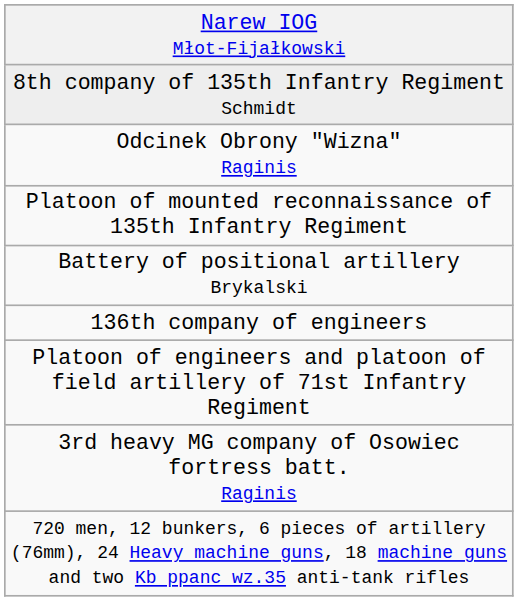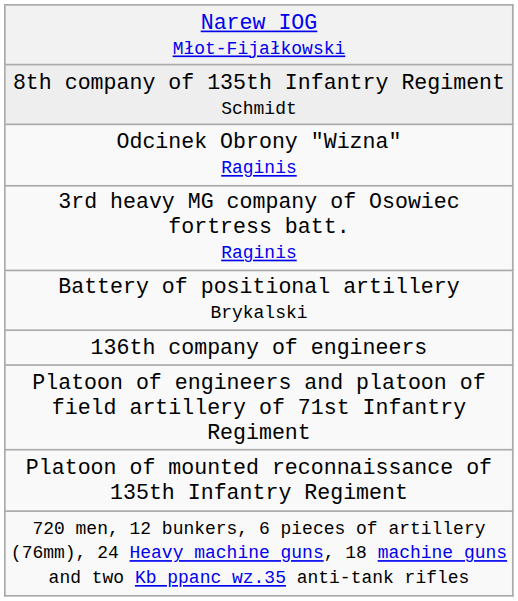(259, 215) Platoon of mounted reconnaissance of 135th Infantry Regiment -> (259, 227) 3rd heavy MG company of Osowiec fortress batt. Raginis
(259, 467) 3rd heavy MG company of Osowiec fortress batt. Raginis -> (259, 480) Platoon of mounted reconnaissance of 135th Infantry Regiment
